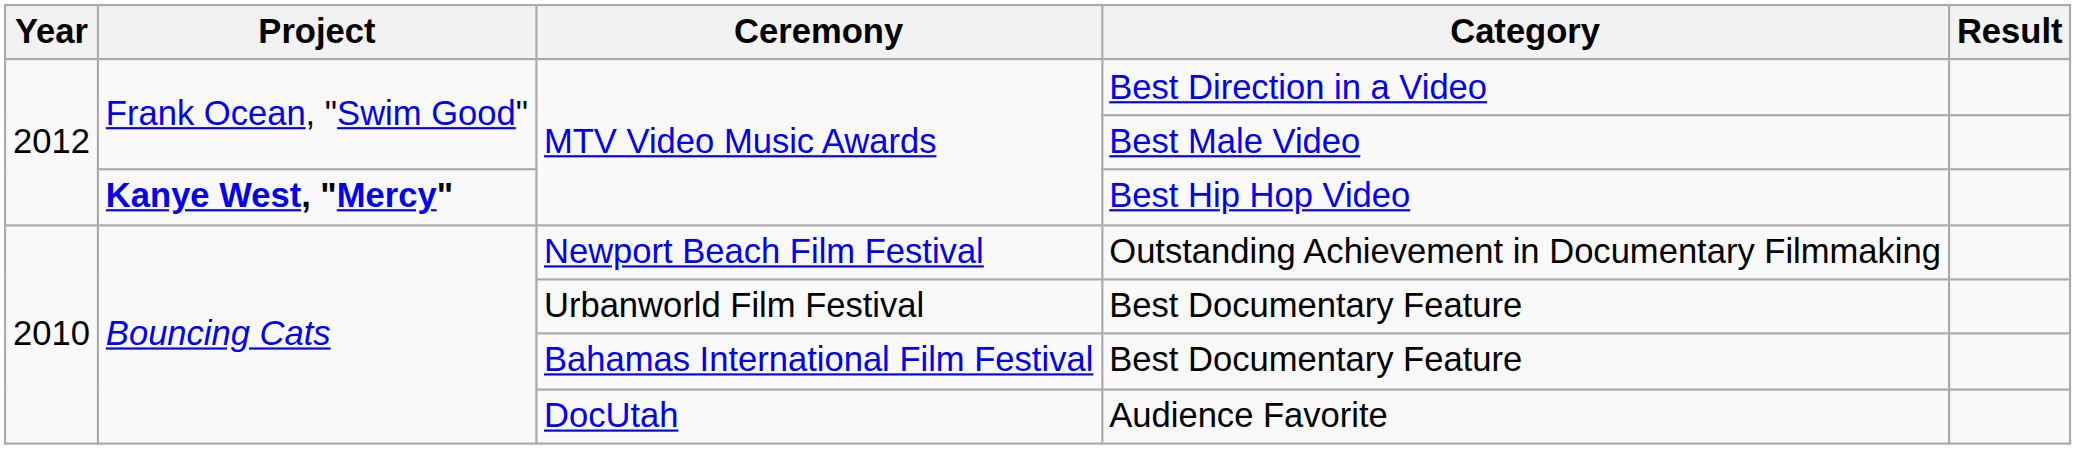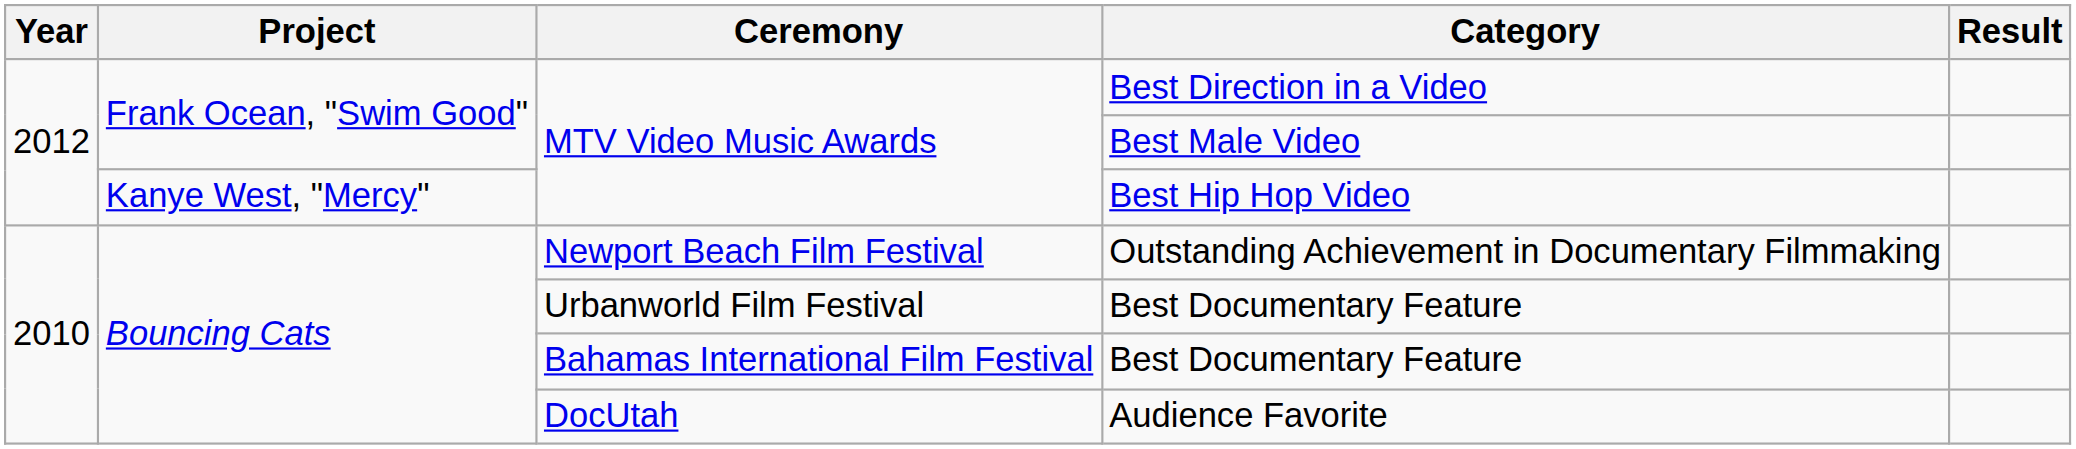(279, 196) bold -> (268, 196) normal
